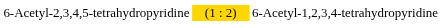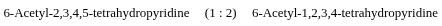(221, 13) gold background -> (221, 13) no background
